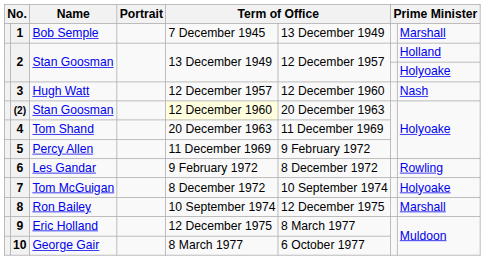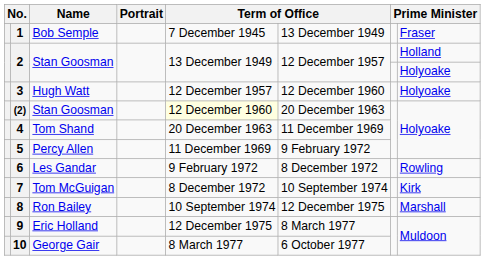(423, 33) Marshall -> (417, 33) Fraser
(414, 91) Nash -> (425, 91) Holyoake
(425, 187) Holyoake -> (410, 187) Kirk
